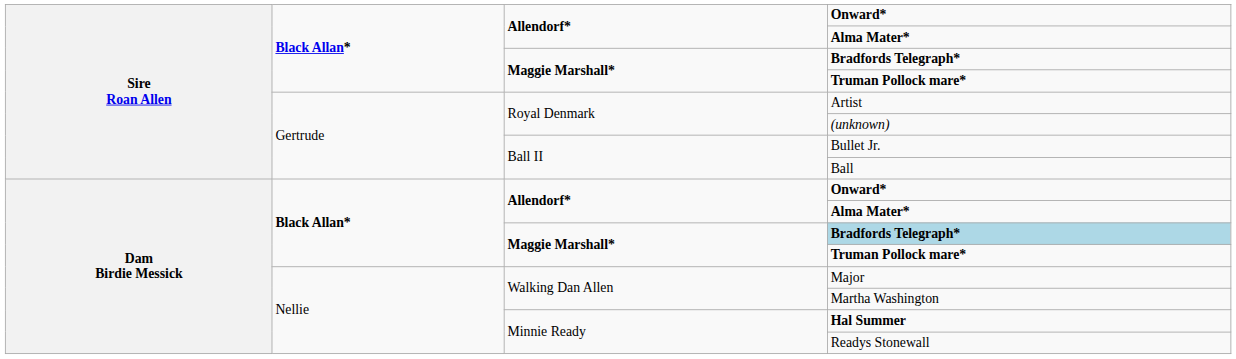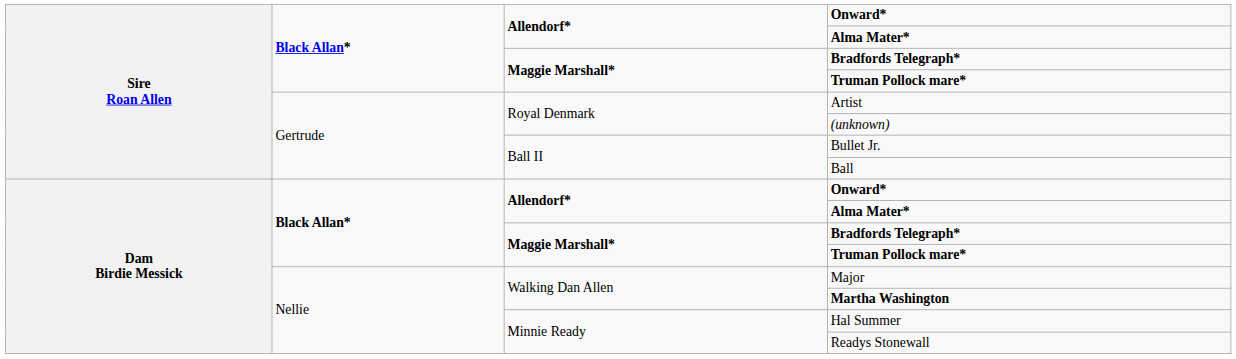(895, 233) lightblue background -> (895, 233) no background
(885, 299) normal -> (890, 299) bold
(868, 320) bold -> (866, 320) normal
